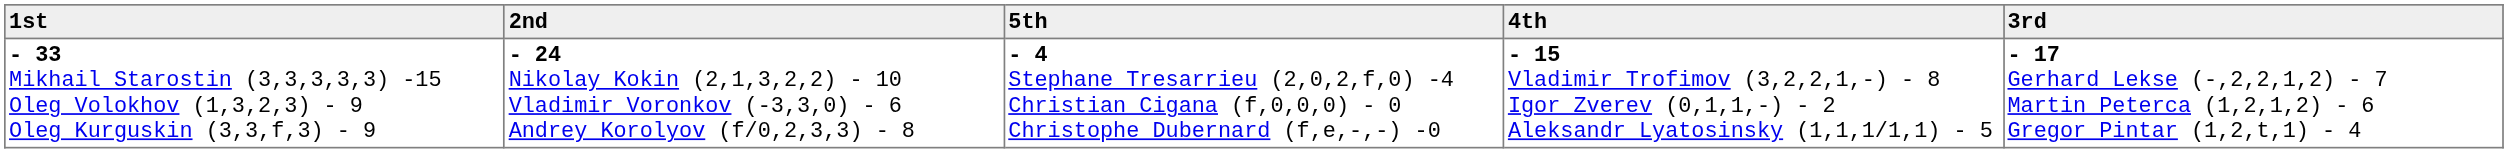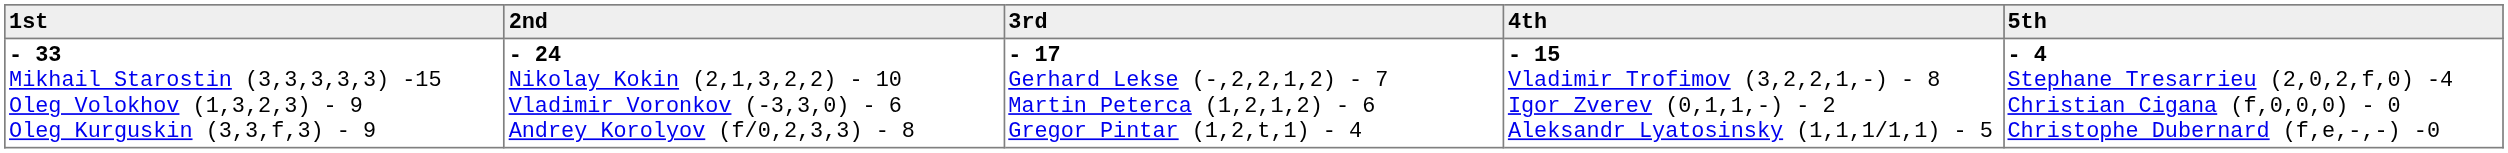columns swapped: (2027, 22) <-> (1028, 22)
